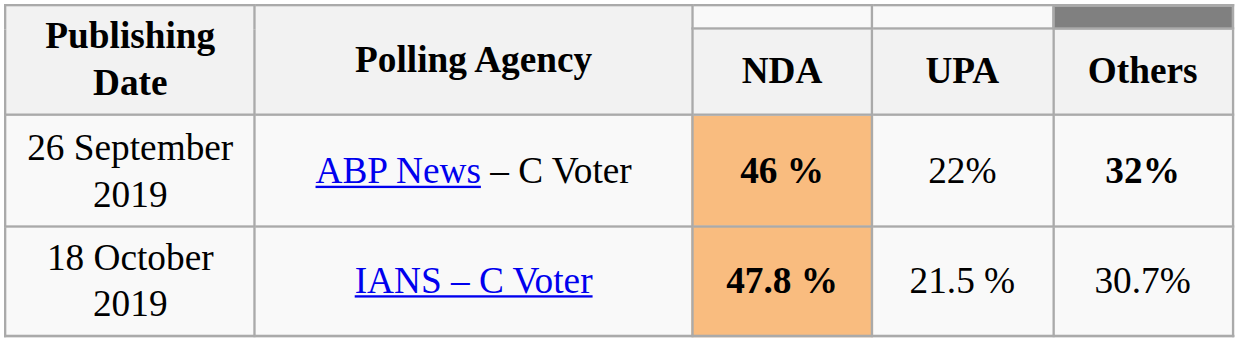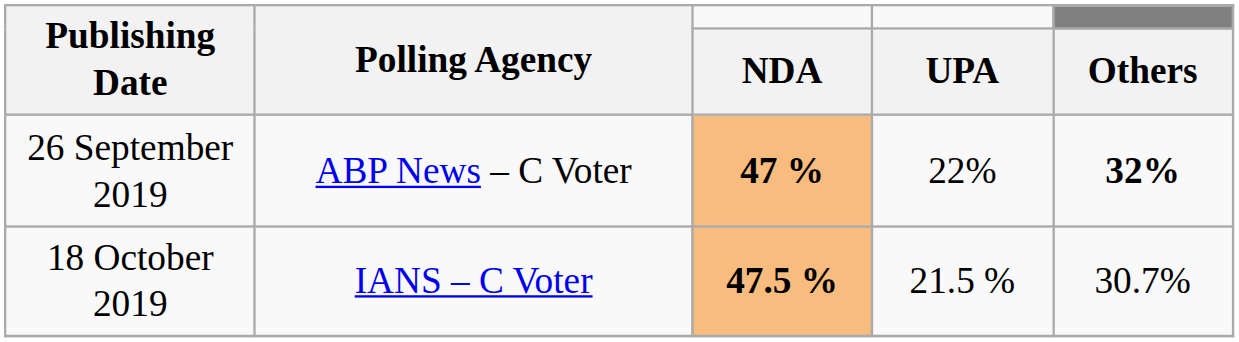(782, 170) 46 % -> (782, 170) 47 %
(782, 280) 47.8 % -> (782, 280) 47.5 %
